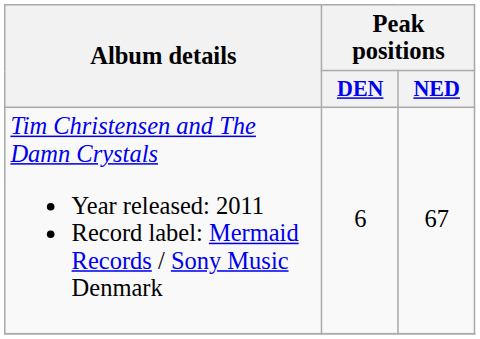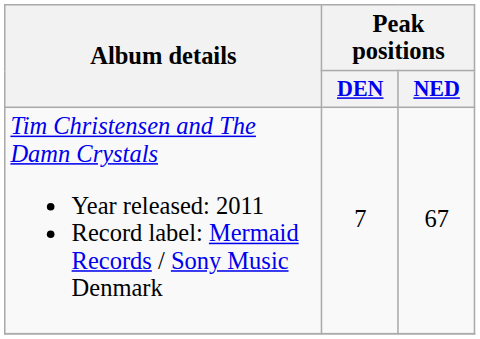(360, 219) 6 -> (360, 219) 7
